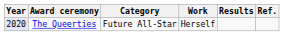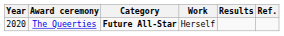(16, 24) lavender background -> (16, 24) no background
(140, 24) normal -> (140, 24) bold
